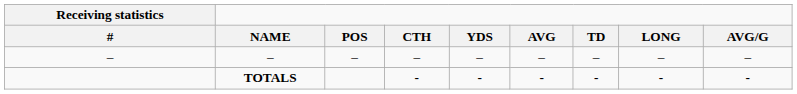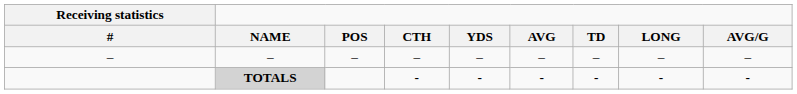(270, 78) no background -> (270, 78) lightgrey background
